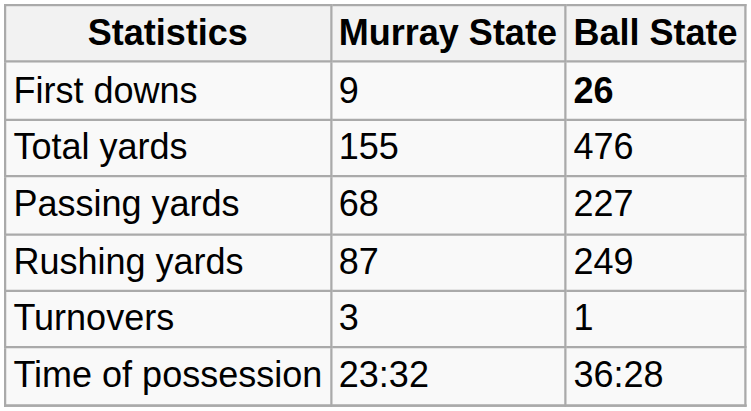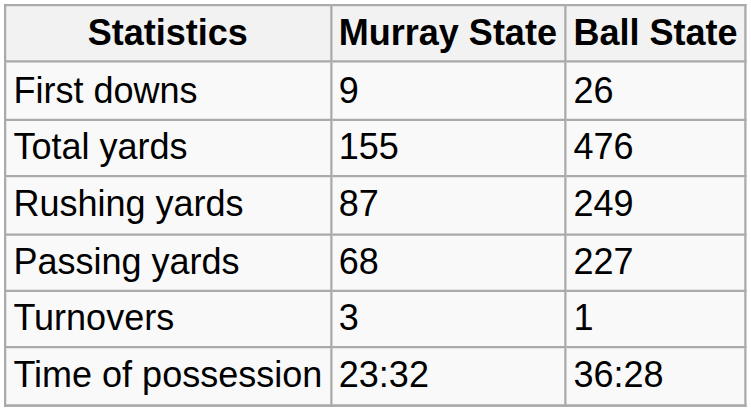(594, 90) bold -> (594, 90) normal
rows swapped: (128, 261) <-> (126, 204)
